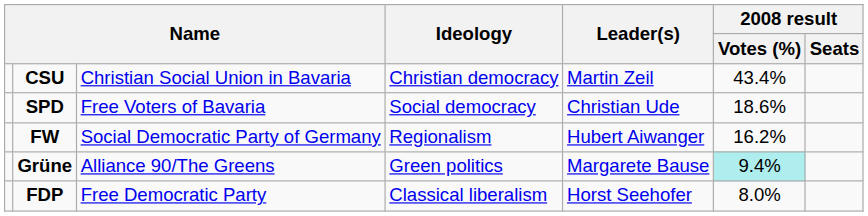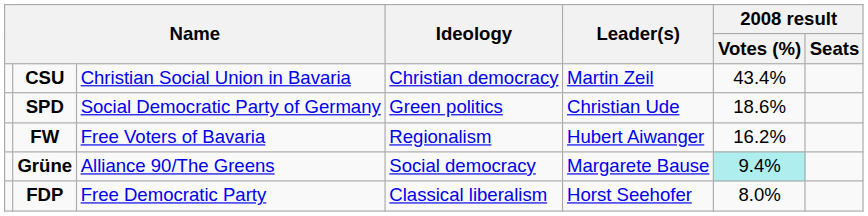(173, 107) Free Voters of Bavaria -> (231, 107) Social Democratic Party of Germany
(463, 107) Social democracy -> (446, 107) Green politics
(231, 136) Social Democratic Party of Germany -> (173, 136) Free Voters of Bavaria
(446, 166) Green politics -> (463, 166) Social democracy
